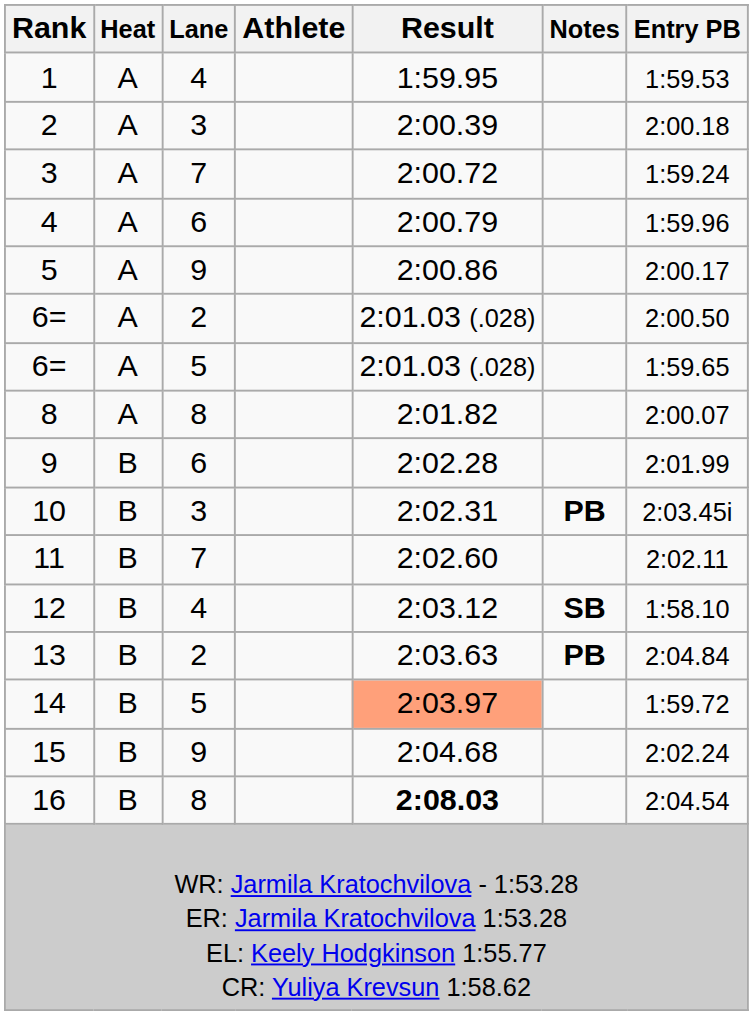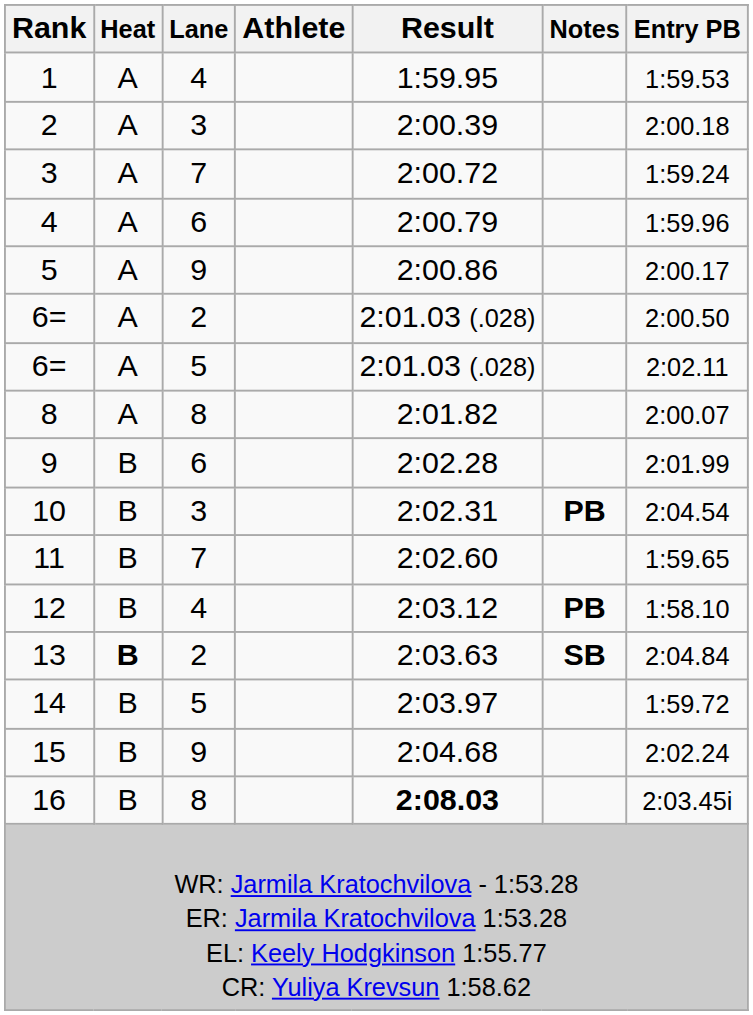(687, 367) 1:59.65 -> (687, 367) 2:02.11
(687, 512) 2:03.45i -> (687, 512) 2:04.54
(687, 560) 2:02.11 -> (687, 560) 1:59.65
(585, 607) SB -> (585, 607) PB
(128, 655) normal -> (128, 655) bold
(585, 655) PB -> (585, 655) SB
(447, 703) lightsalmon background -> (447, 703) no background
(687, 801) 2:04.54 -> (687, 801) 2:03.45i
